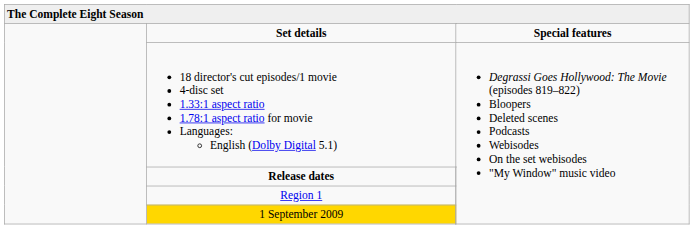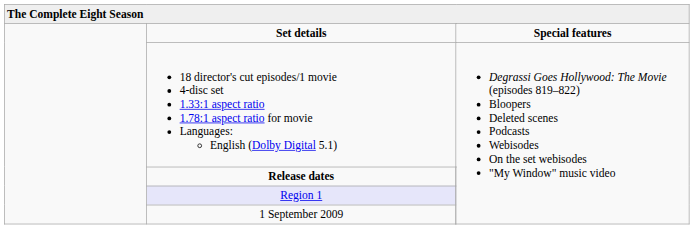(301, 195) no background -> (301, 195) lavender background
(301, 214) gold background -> (301, 214) no background
